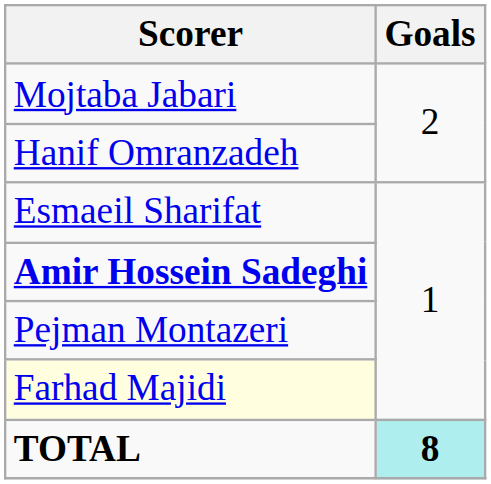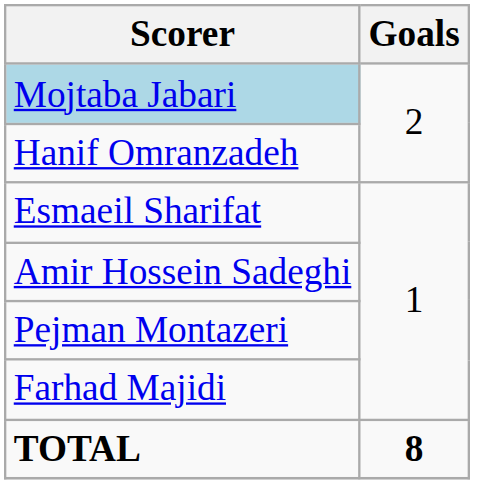(125, 93) no background -> (125, 93) lightblue background
(191, 270) bold -> (183, 270) normal
(120, 388) lightyellow background -> (120, 388) no background
(430, 447) paleturquoise background -> (414, 447) no background
